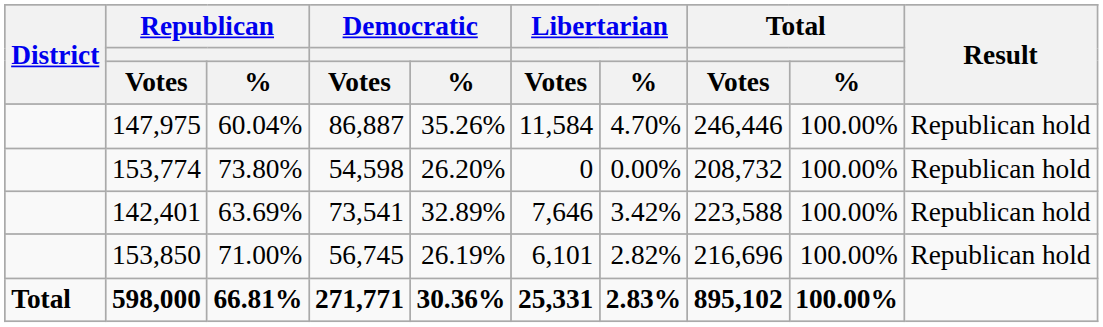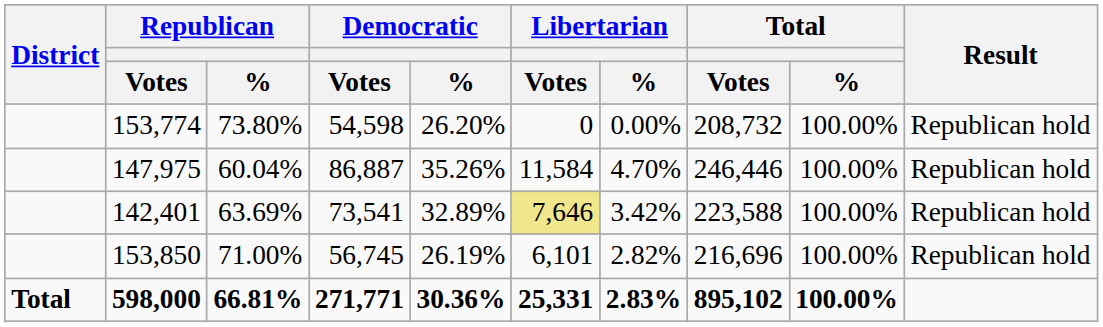rows swapped: (156, 168) <-> (156, 125)
(562, 212) no background -> (562, 212) khaki background
